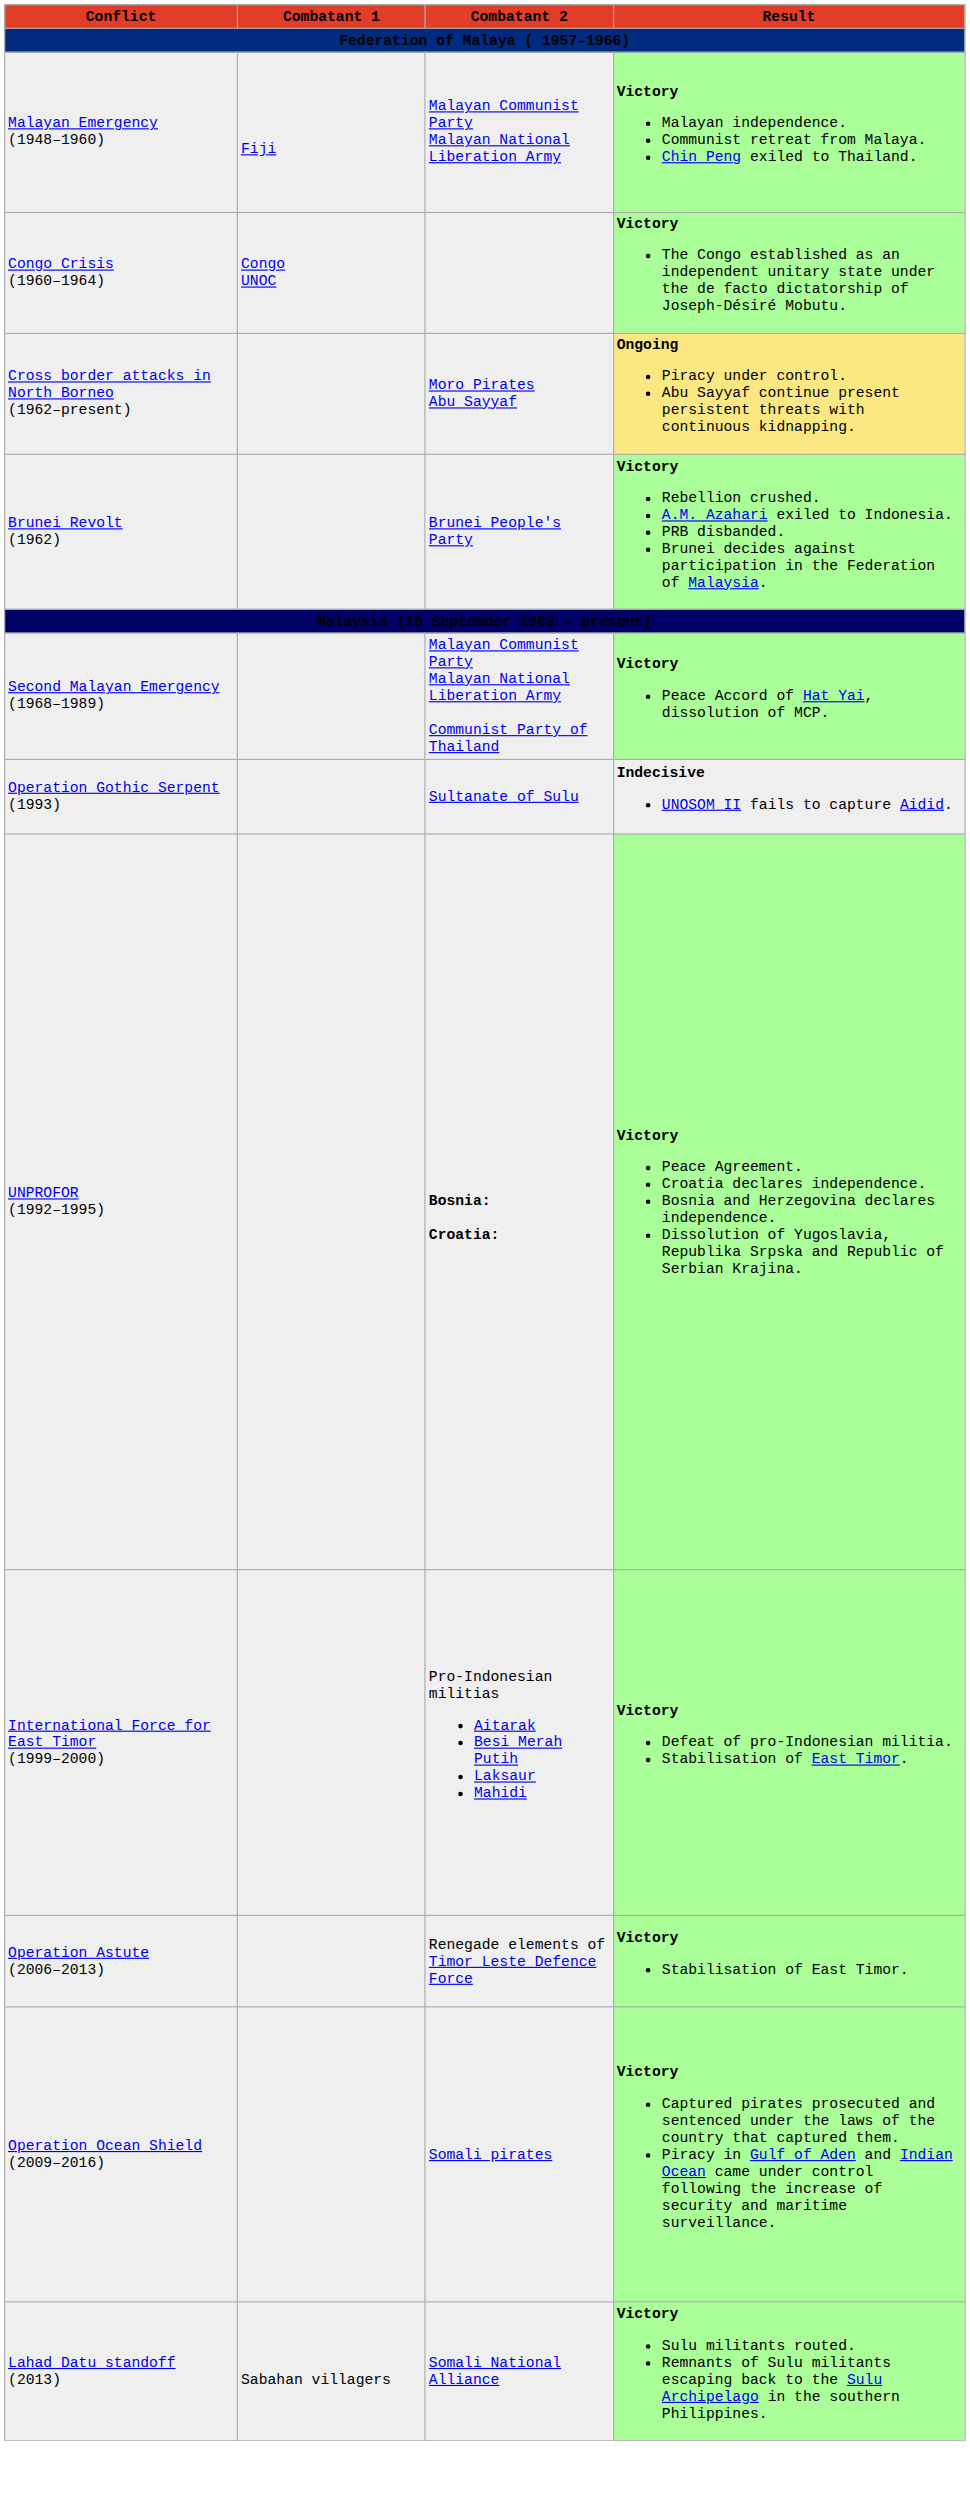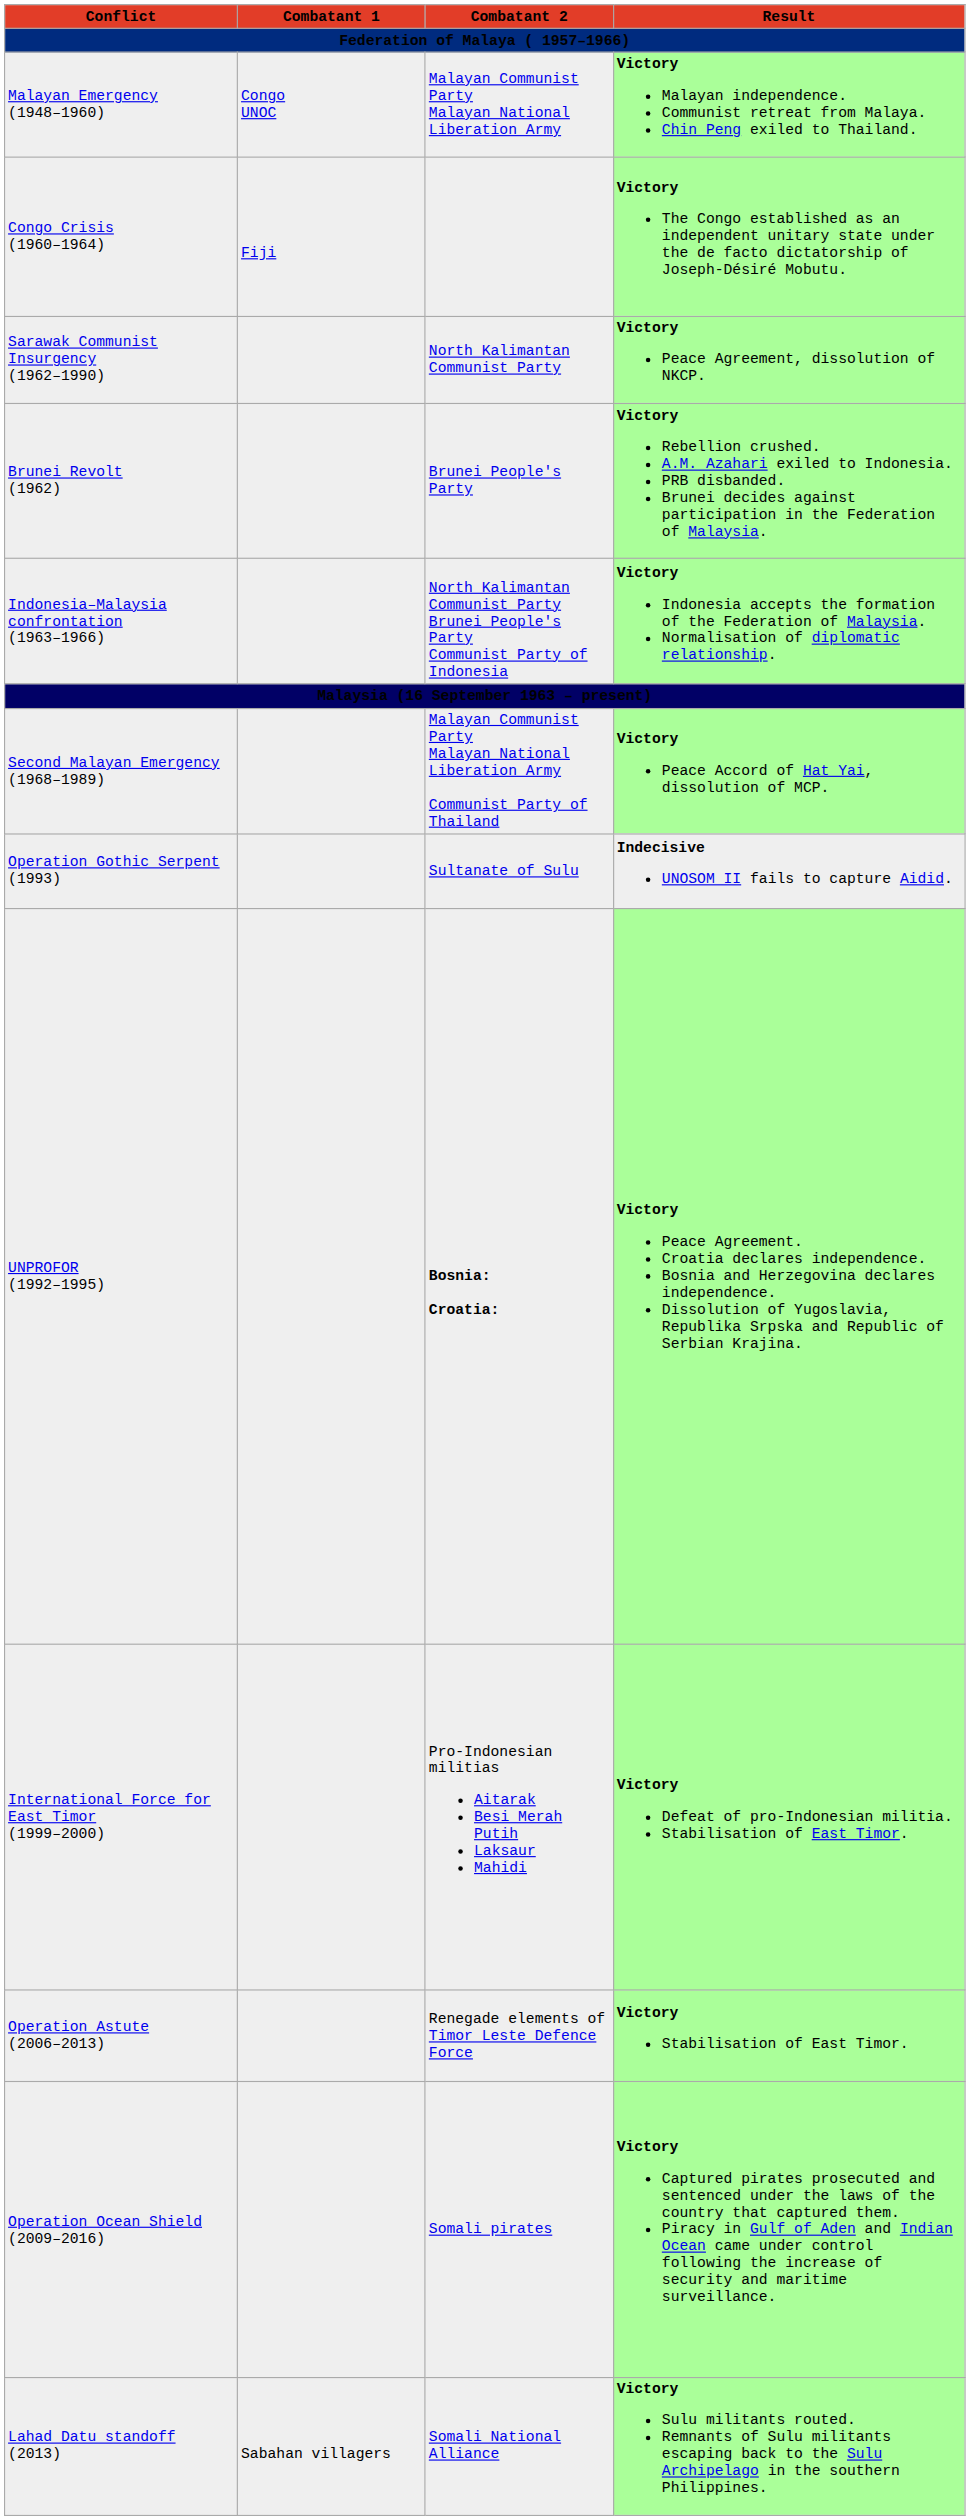(259, 149) Fiji -> (263, 105) Congo UNOC
(263, 273) Congo UNOC -> (259, 253) Fiji
- row: (109, 394)
+ row: (83, 360)
+ row: (87, 621)
